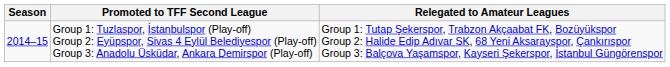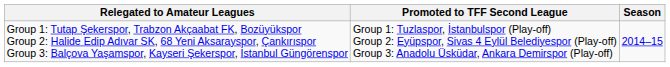columns swapped: (27, 12) <-> (492, 12)
